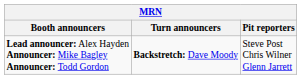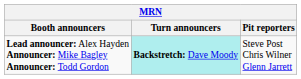(186, 55) no background -> (186, 55) paleturquoise background
